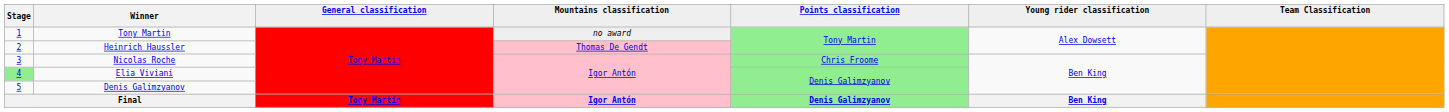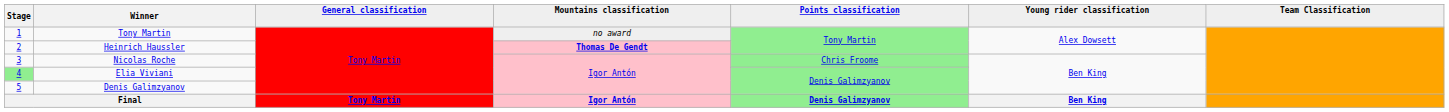(612, 47) normal -> (612, 47) bold
